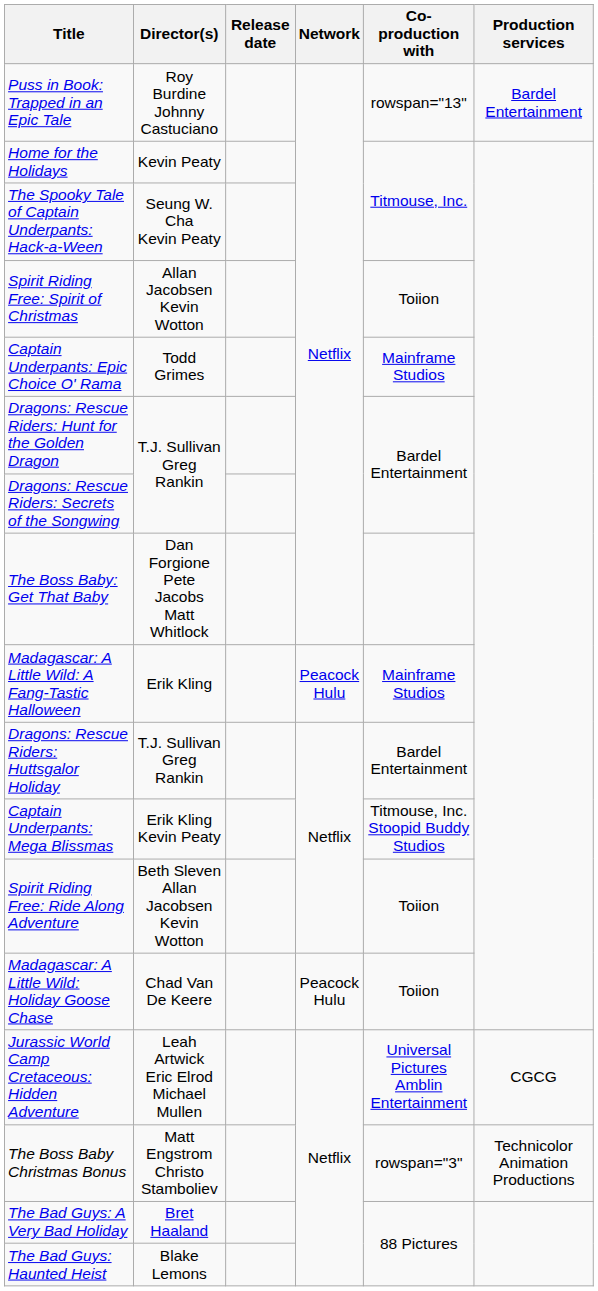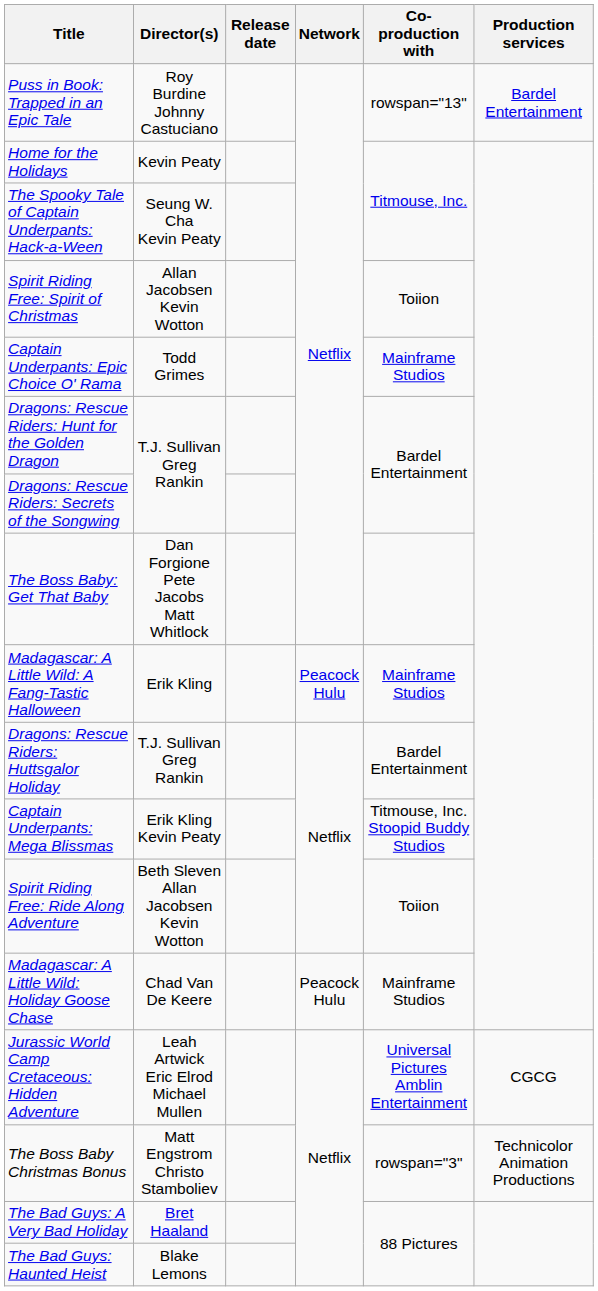(419, 991) Toiion -> (419, 991) Mainframe Studios
